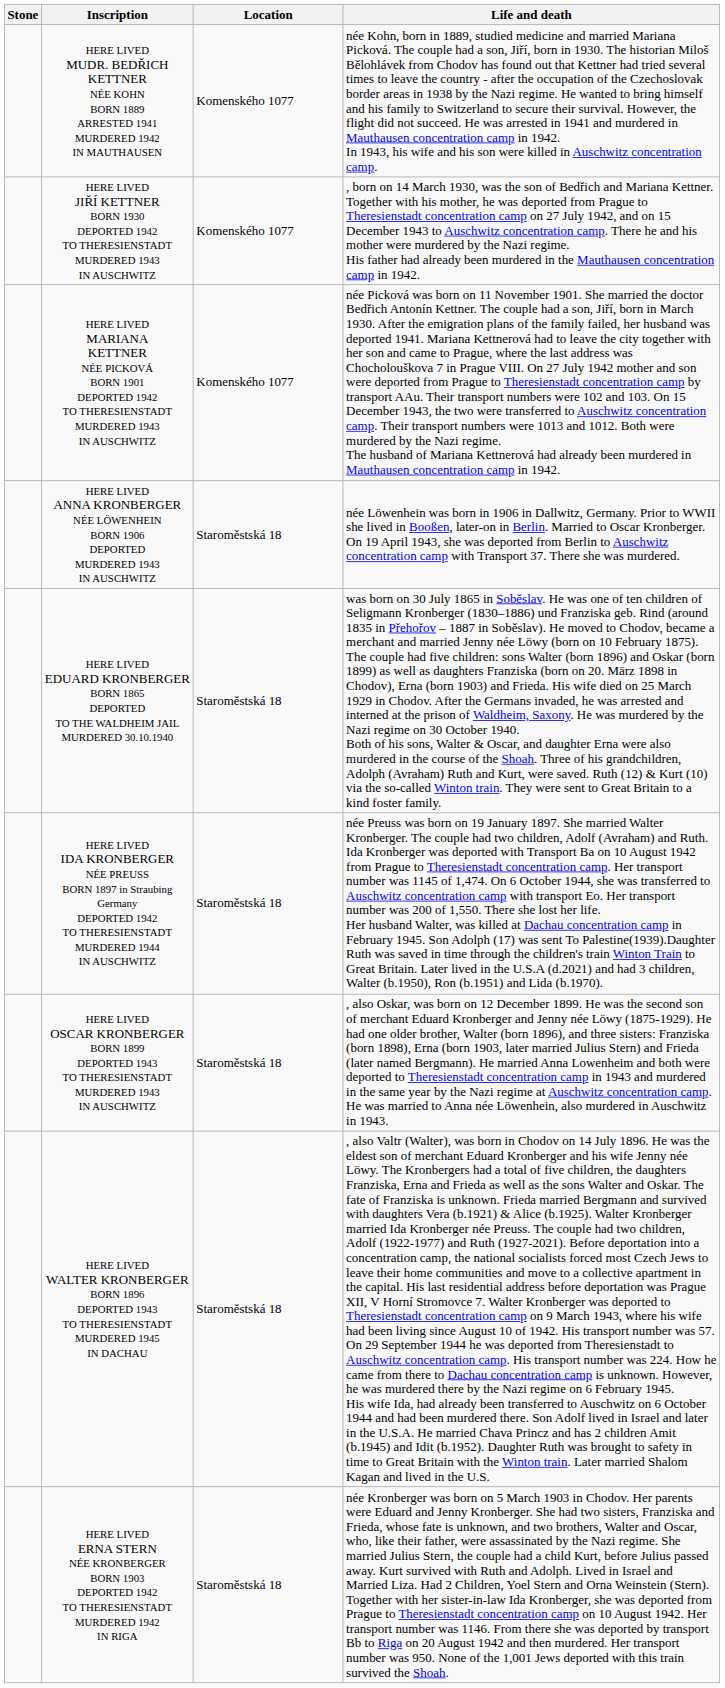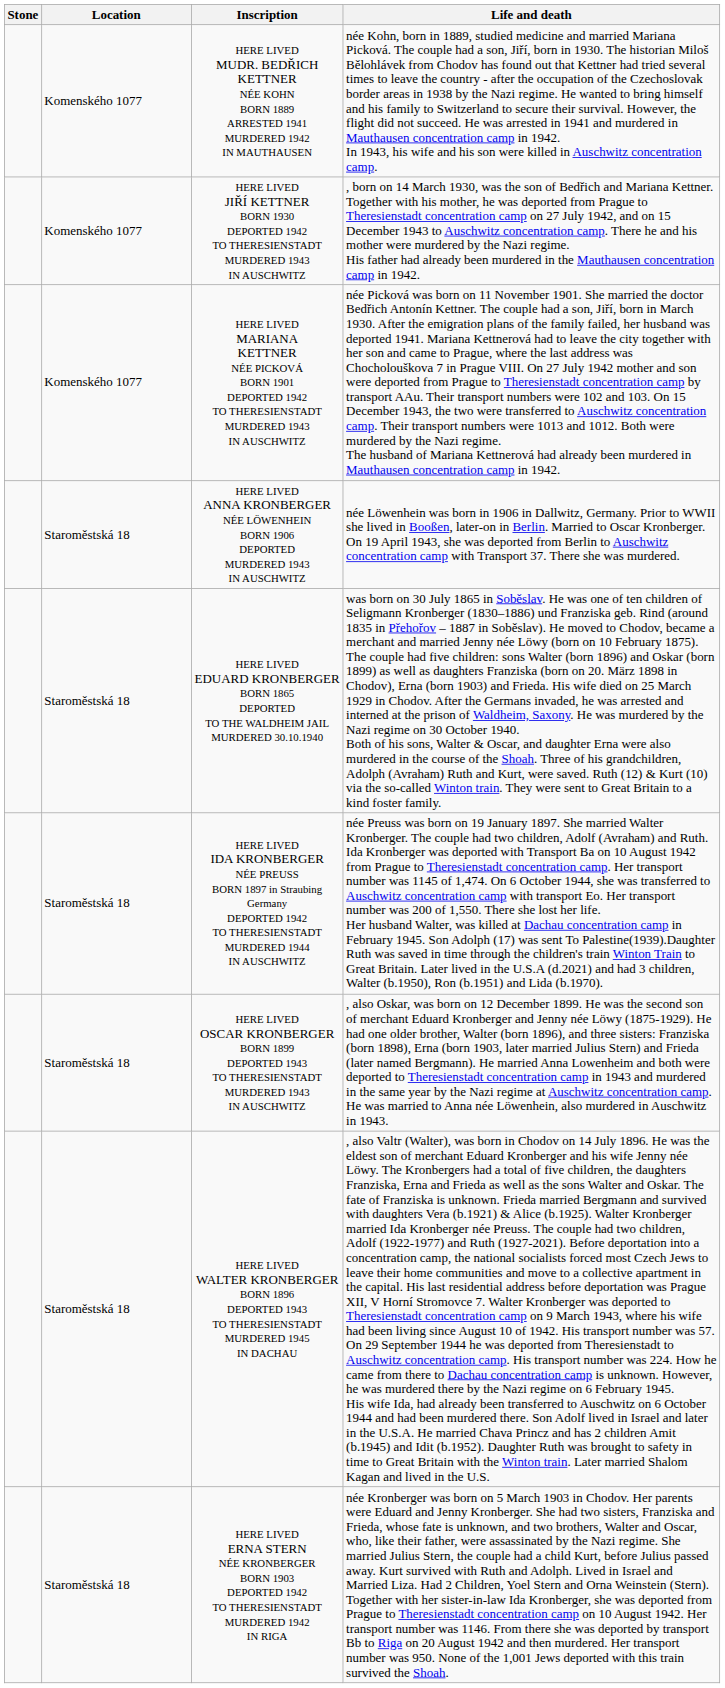columns swapped: (117, 14) <-> (268, 14)
